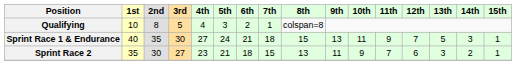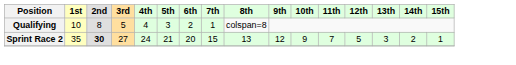- row: (63, 39)
(156, 53) normal -> (99, 39) bold
(203, 53) 23 -> (146, 39) 24
(247, 53) 18 -> (190, 39) 20
(337, 53) 11 -> (280, 39) 12
(416, 53) 6 -> (359, 39) 5
